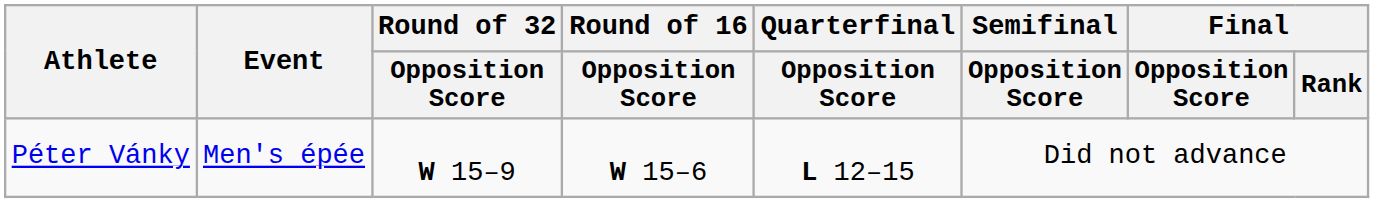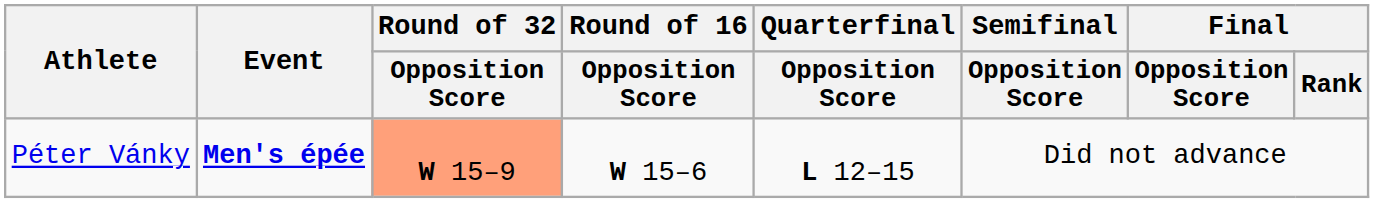(284, 157) normal -> (284, 157) bold
(467, 173) no background -> (467, 173) lightsalmon background
